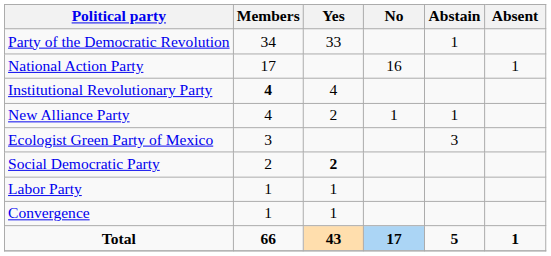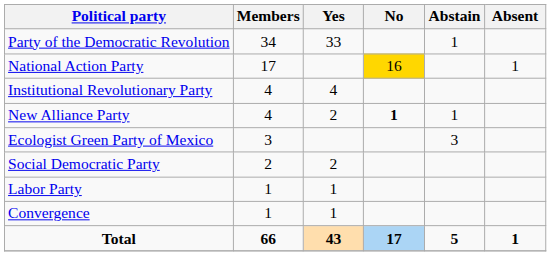(394, 66) no background -> (394, 66) gold background
(268, 90) bold -> (268, 90) normal
(394, 115) normal -> (394, 115) bold
(333, 164) bold -> (333, 164) normal
